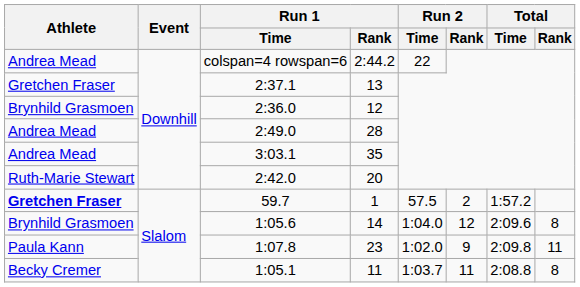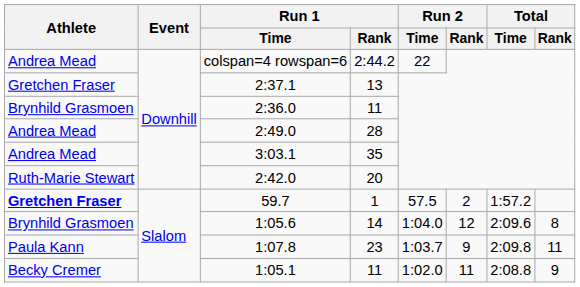(375, 108) 12 -> (375, 108) 11
(422, 247) 1:02.0 -> (422, 247) 1:03.7
(422, 270) 1:03.7 -> (422, 270) 1:02.0
(555, 270) 8 -> (555, 270) 9
